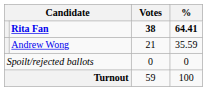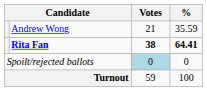rows swapped: (30, 29) <-> (40, 45)
(151, 62) no background -> (151, 62) lightblue background
